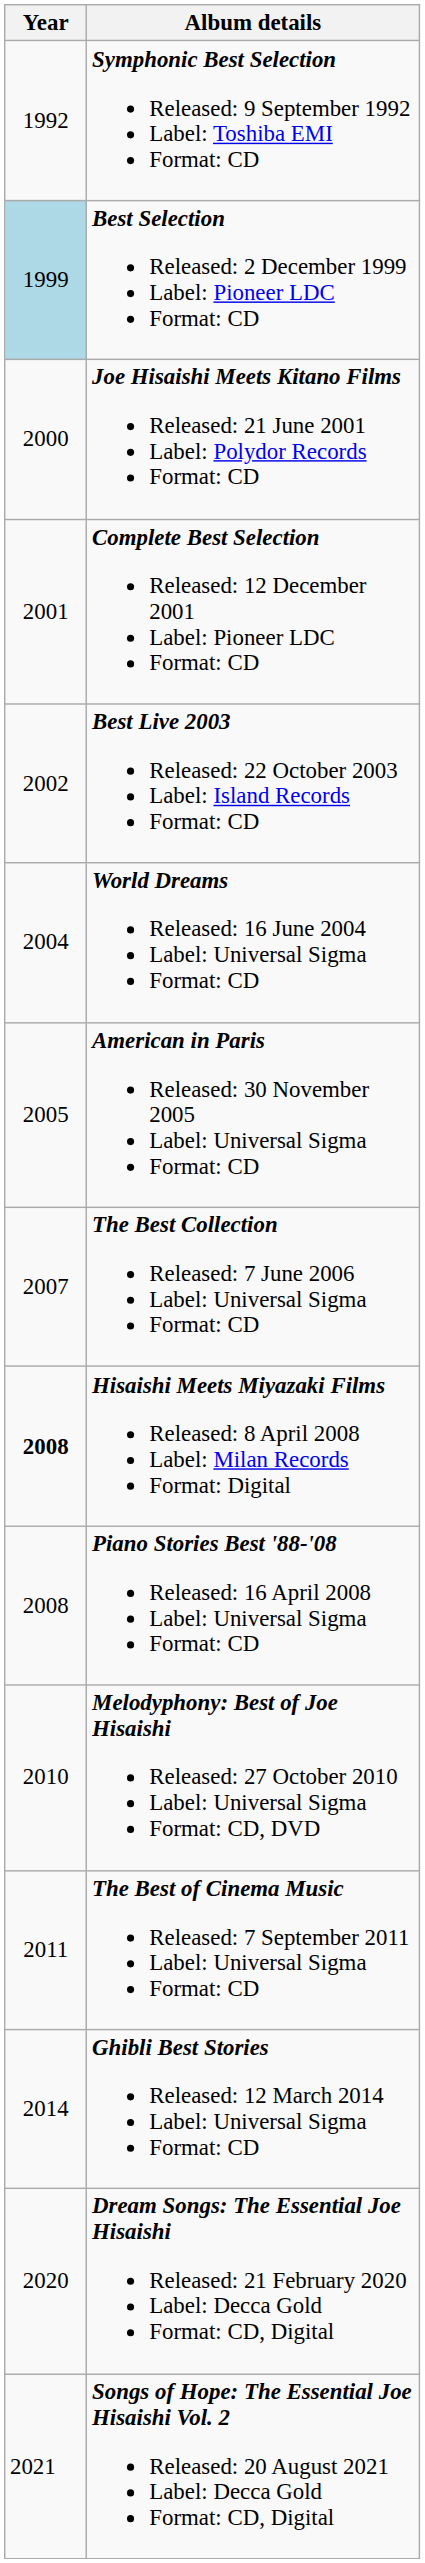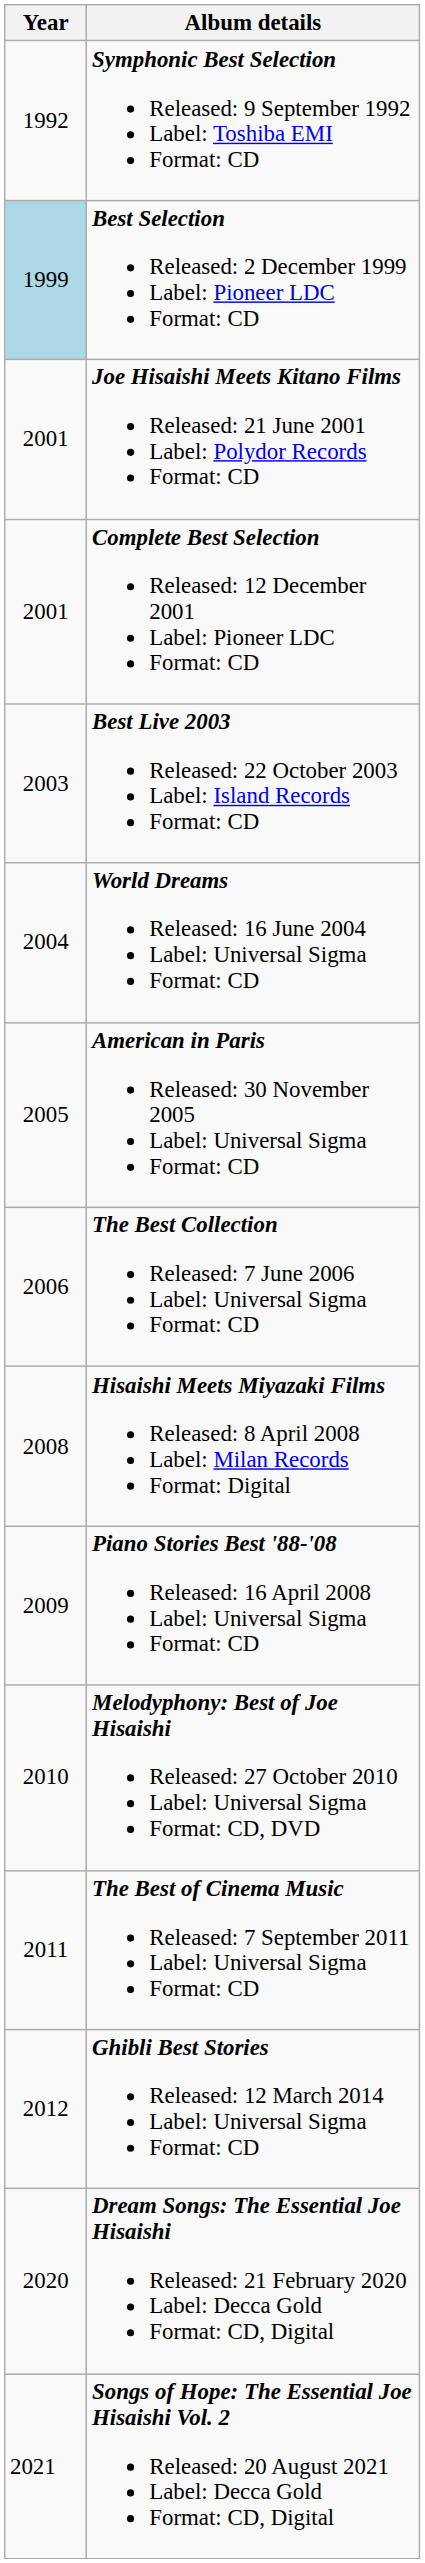(46, 438) 2000 -> (46, 438) 2001
(46, 783) 2002 -> (46, 783) 2003
(46, 1286) 2007 -> (46, 1286) 2006
(46, 1446) bold -> (46, 1446) normal
(46, 1605) 2008 -> (46, 1605) 2009
(46, 2108) 2014 -> (46, 2108) 2012
